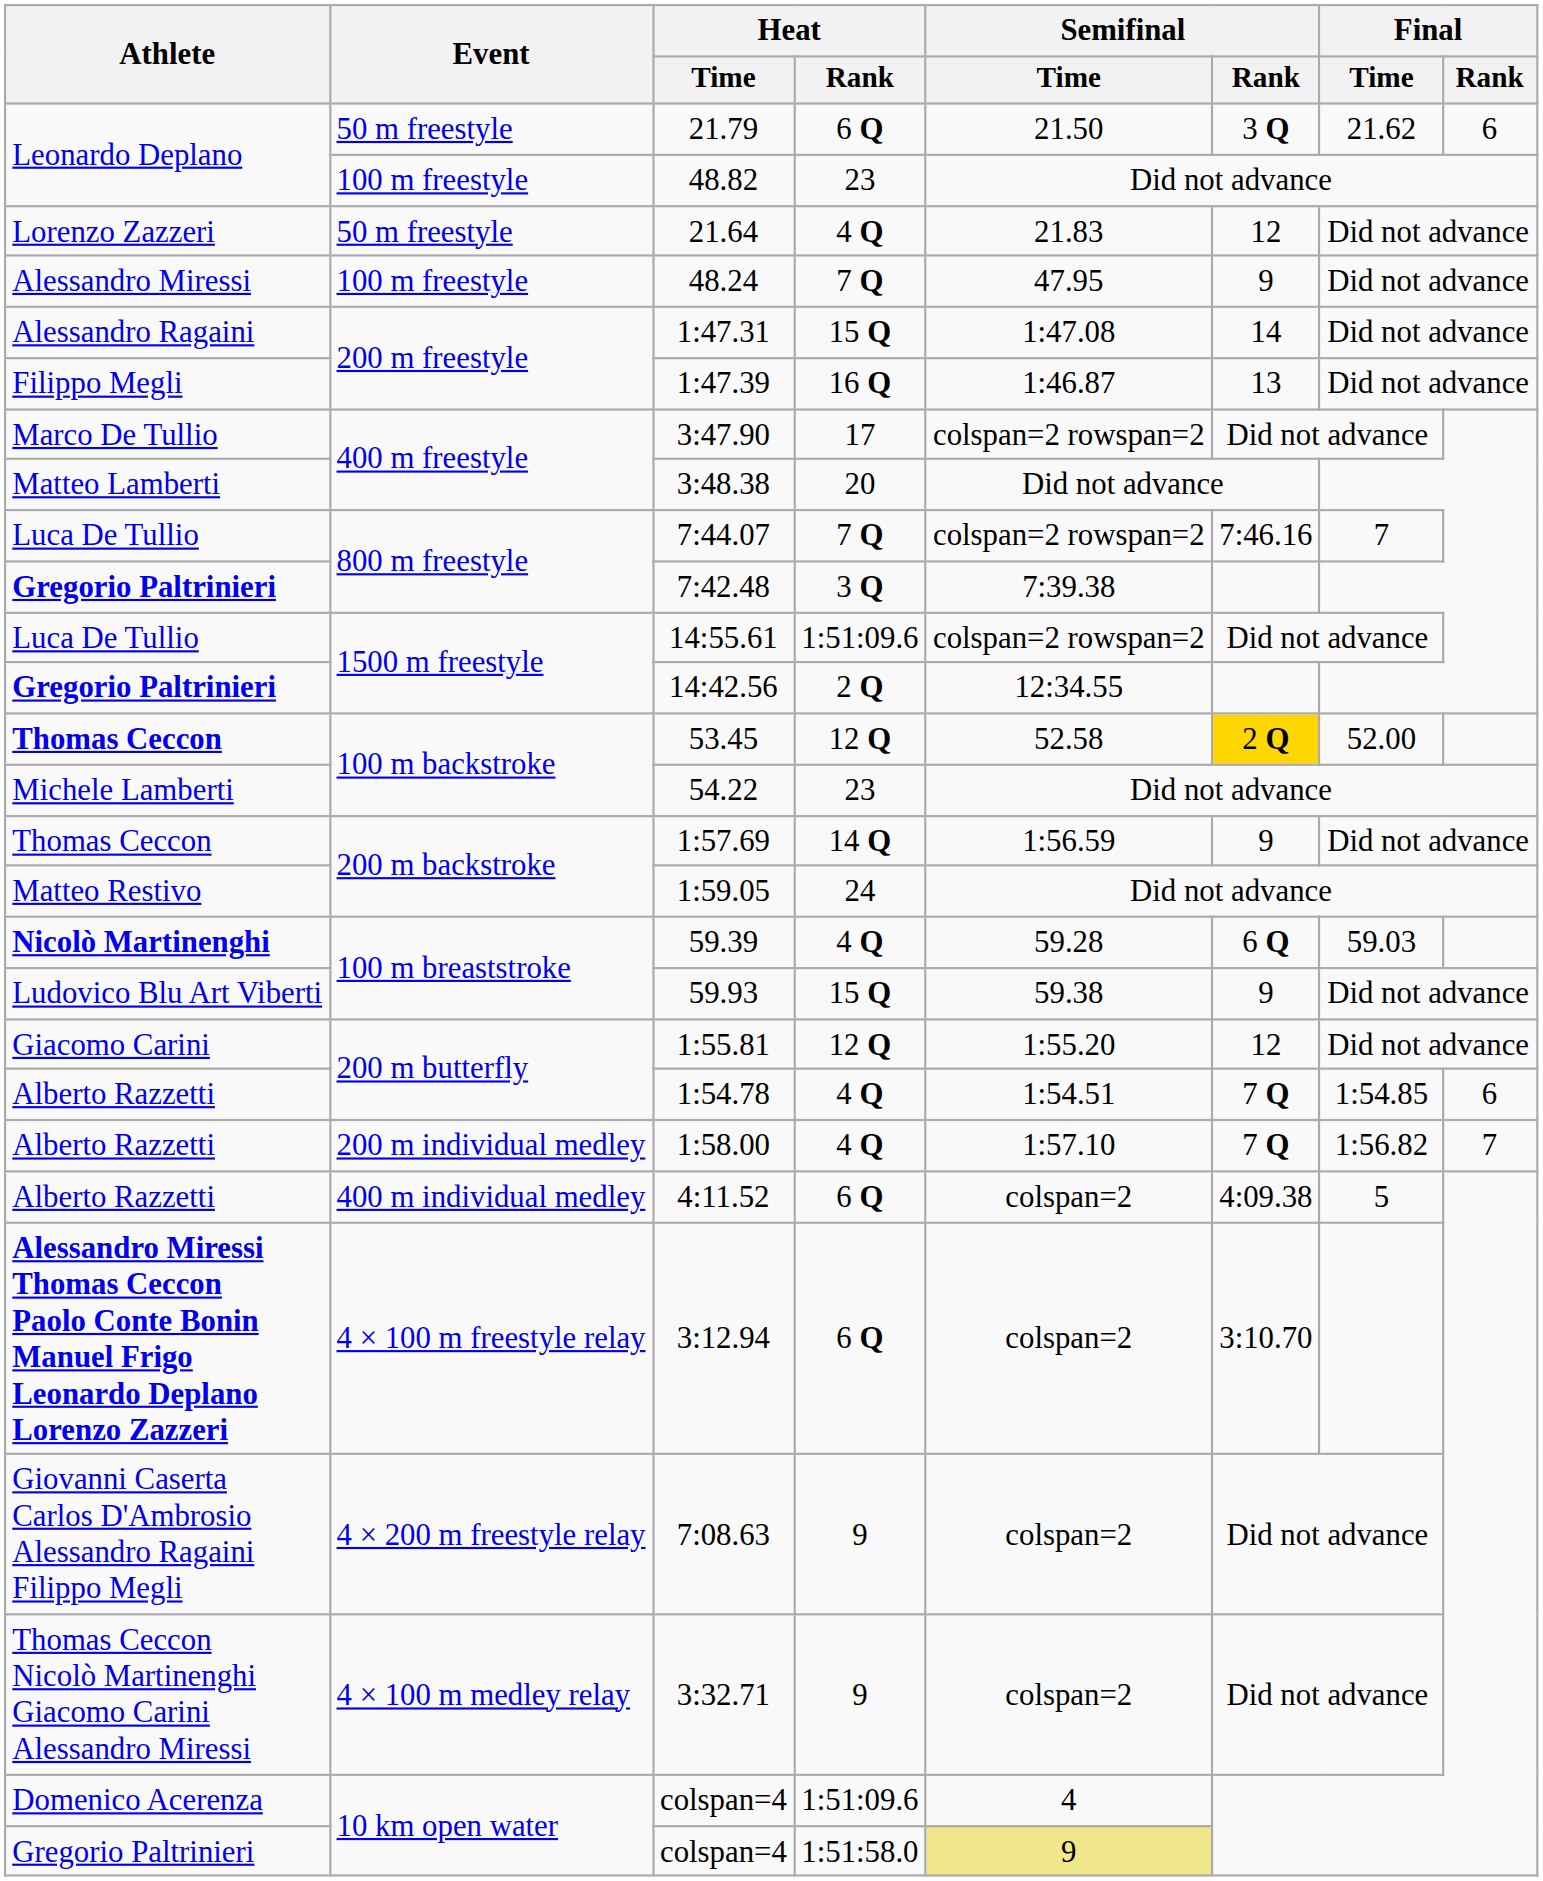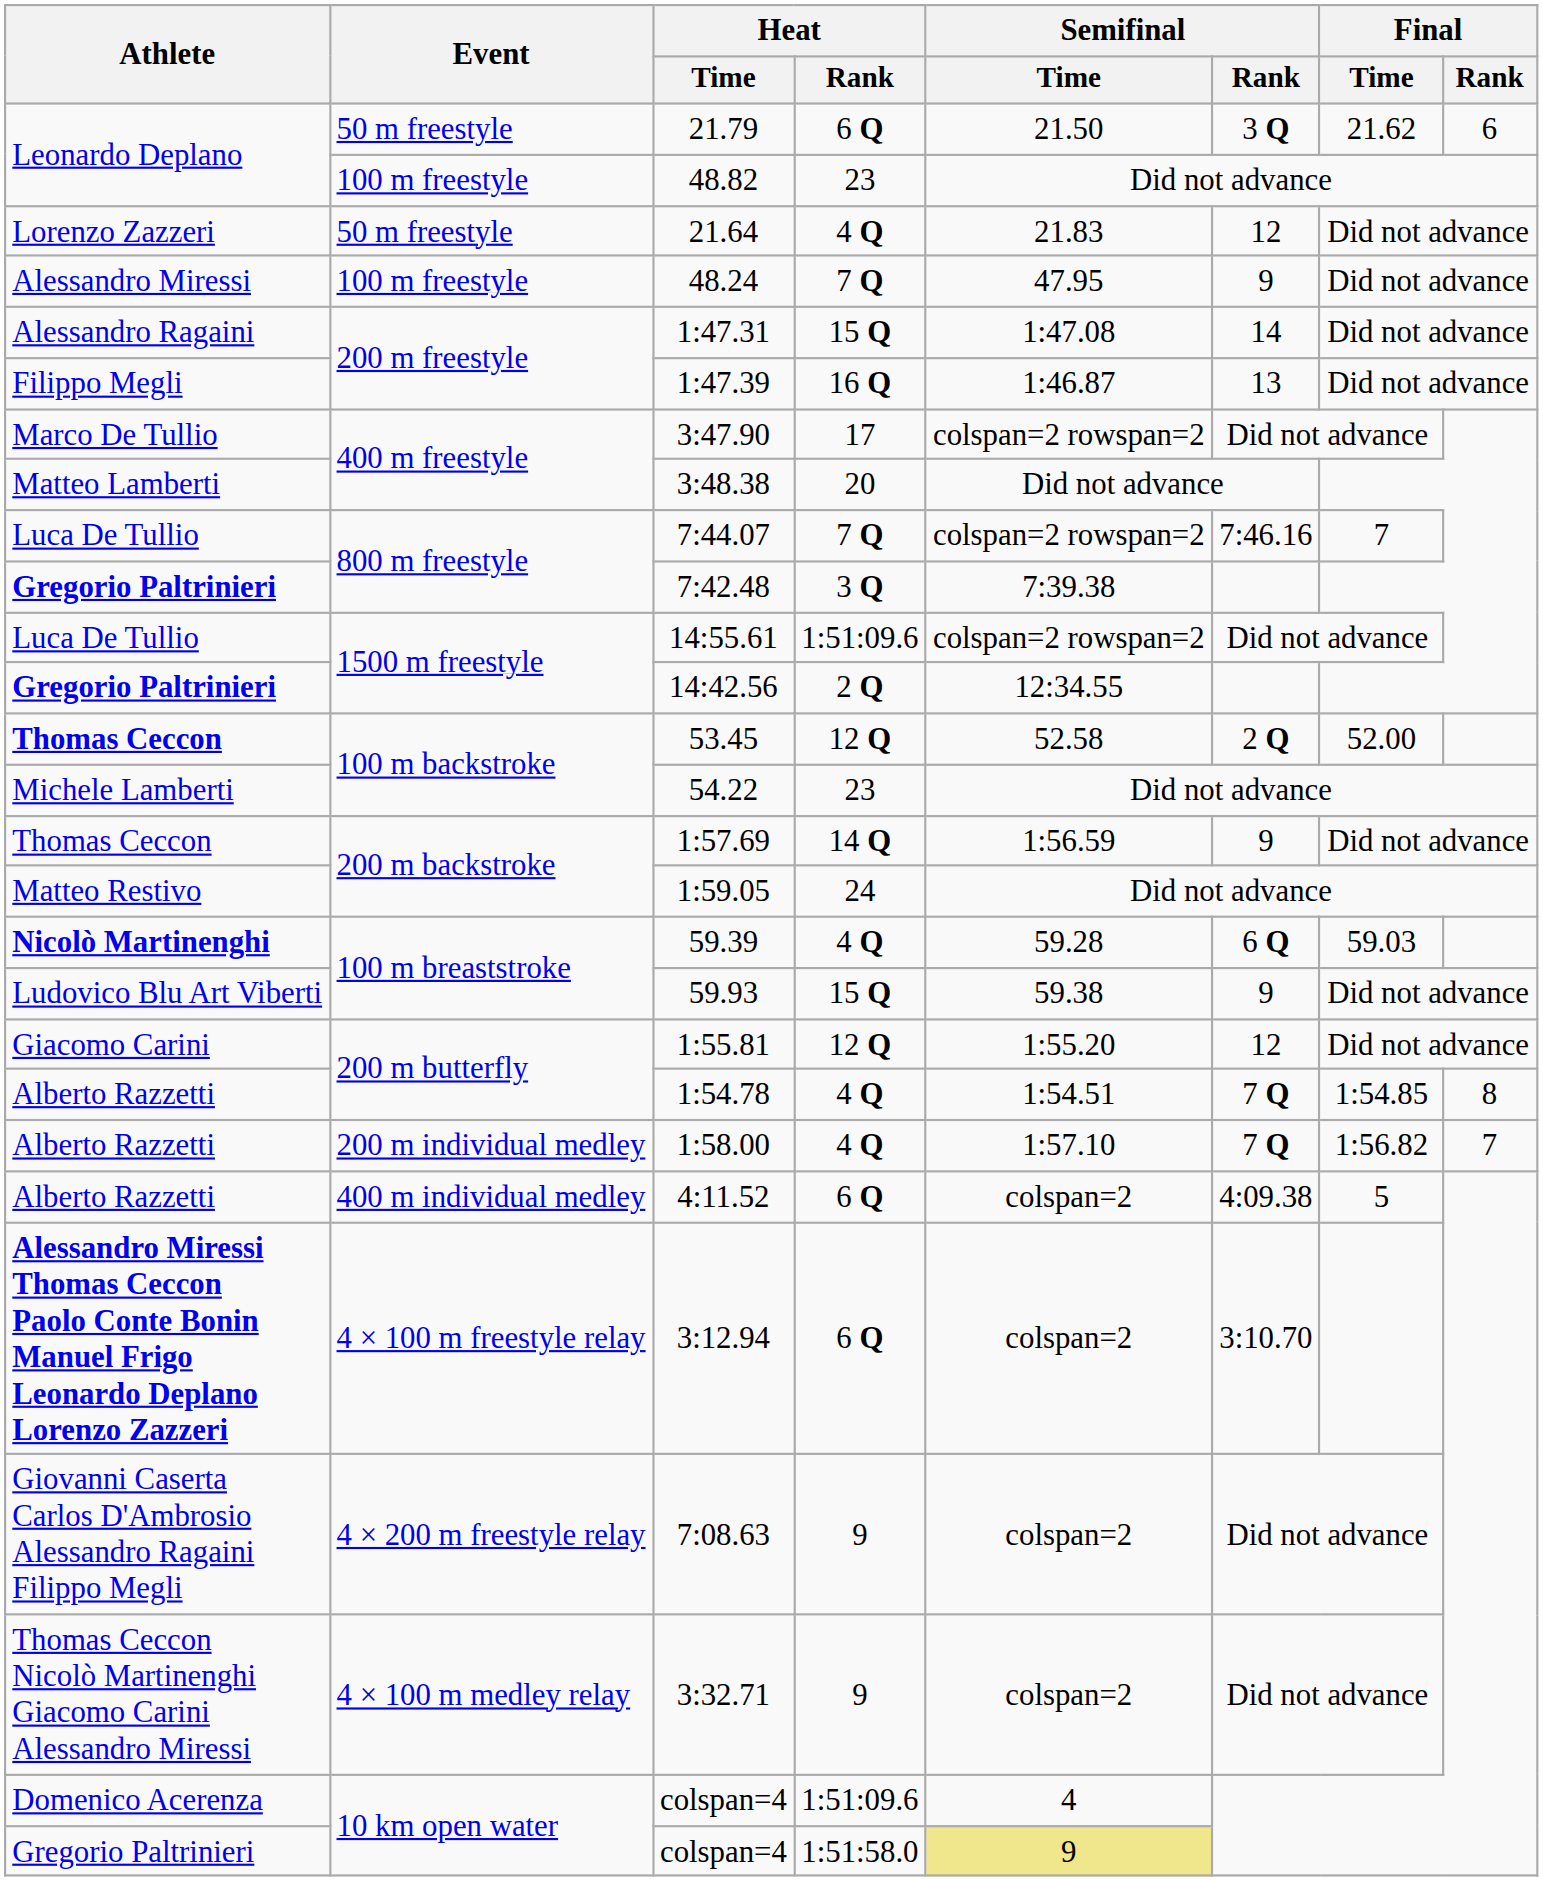(1266, 739) gold background -> (1266, 739) no background
(1490, 1094) 6 -> (1490, 1094) 8
